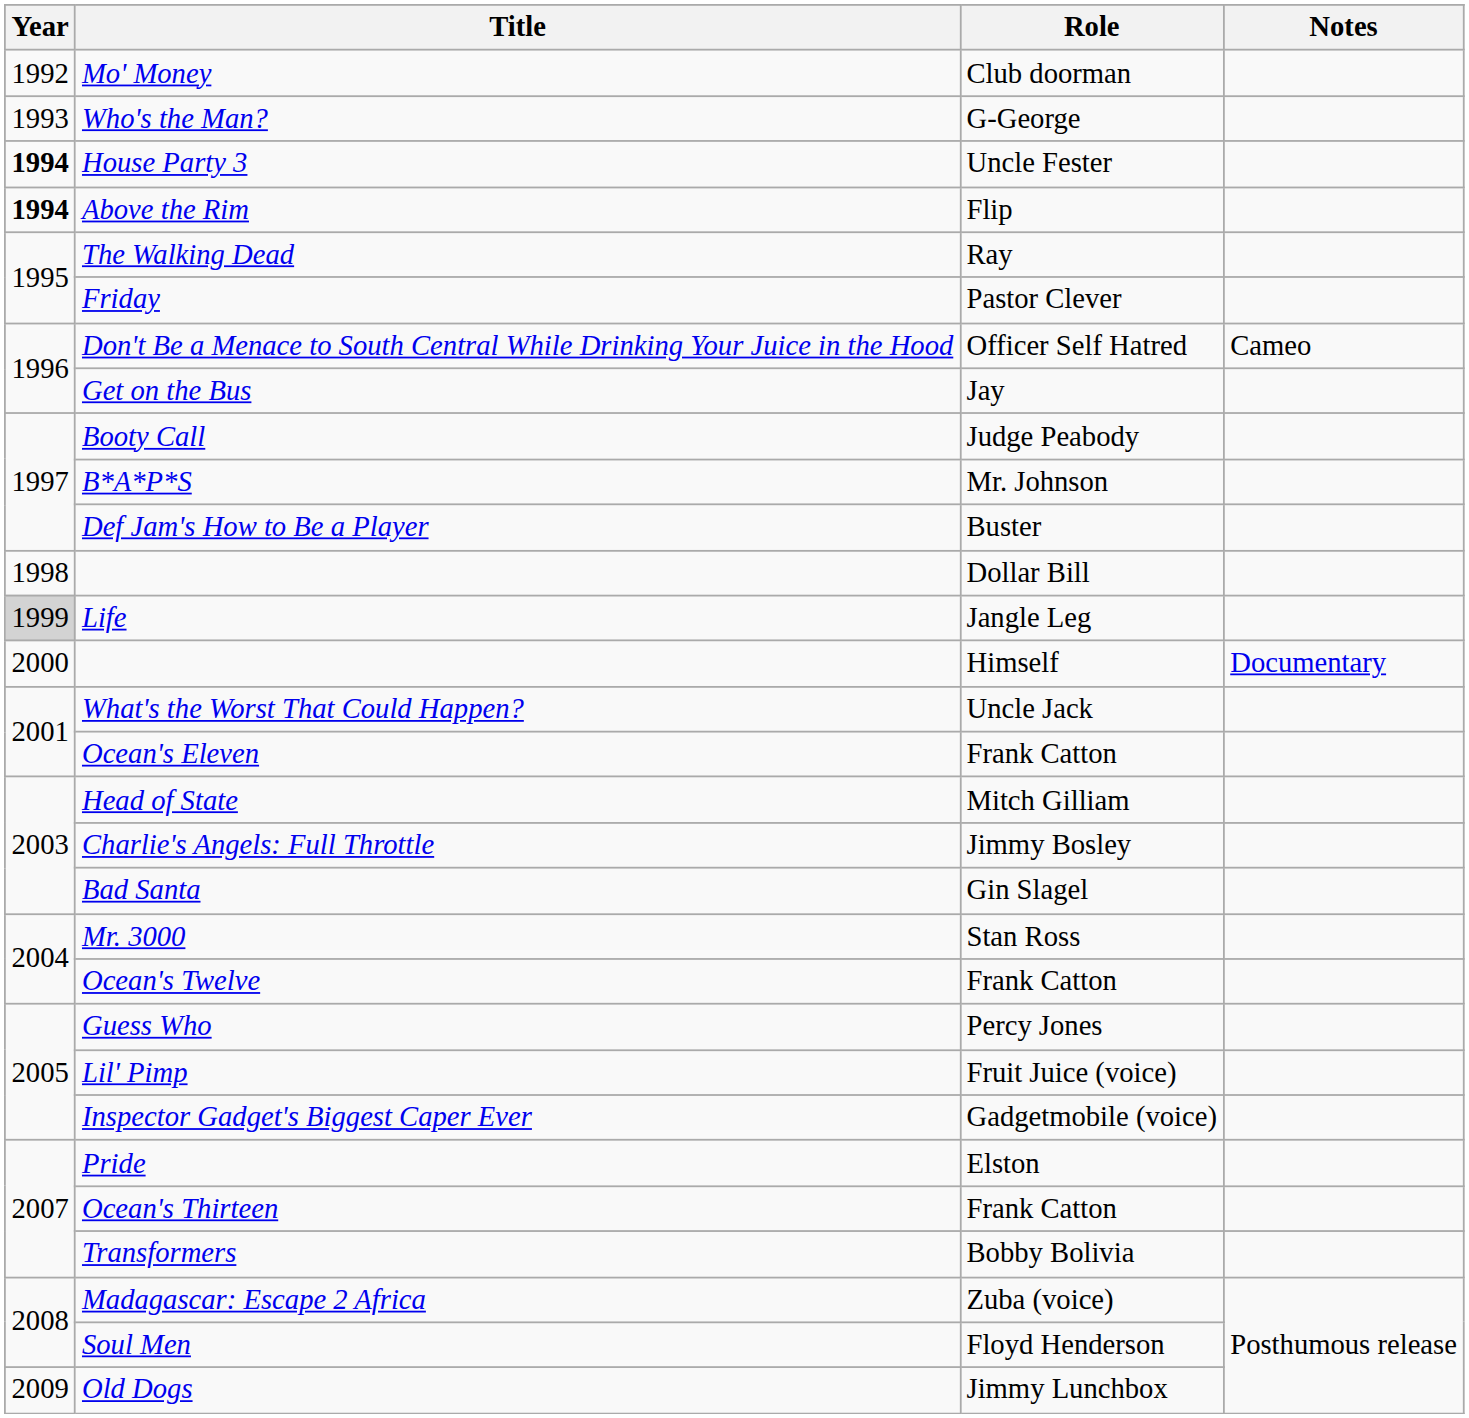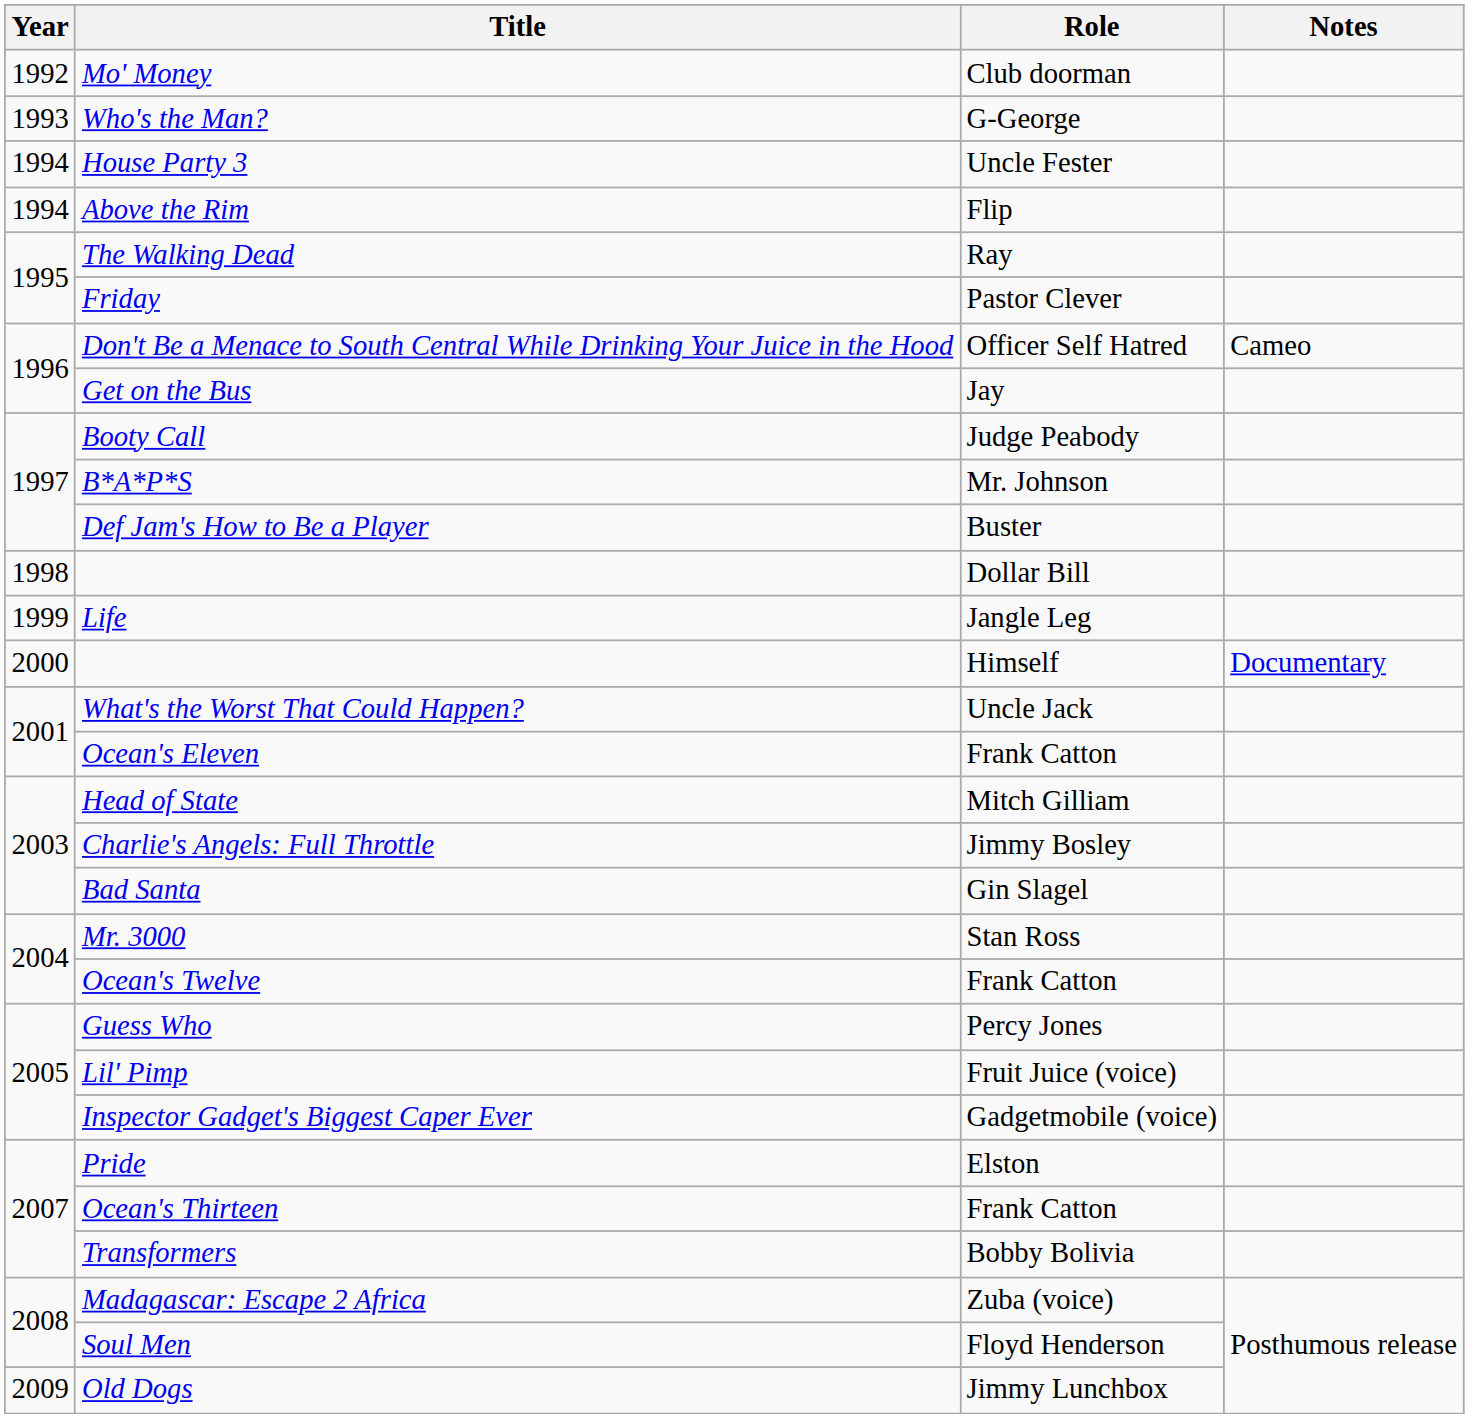(40, 163) bold -> (40, 163) normal
(40, 208) bold -> (40, 208) normal
(40, 617) lightgrey background -> (40, 617) no background
